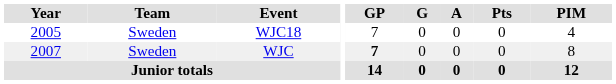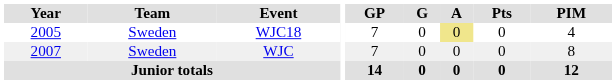(457, 32) no background -> (457, 32) khaki background
(375, 51) bold -> (375, 51) normal
